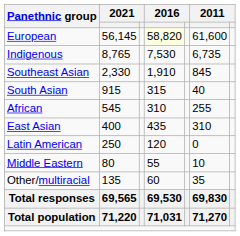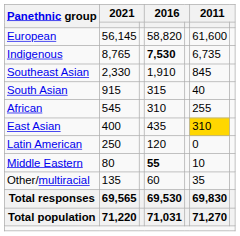(164, 36) lightyellow background -> (164, 36) no background
(161, 54) normal -> (161, 54) bold
(202, 126) no background -> (202, 126) gold background
(153, 162) normal -> (153, 162) bold
